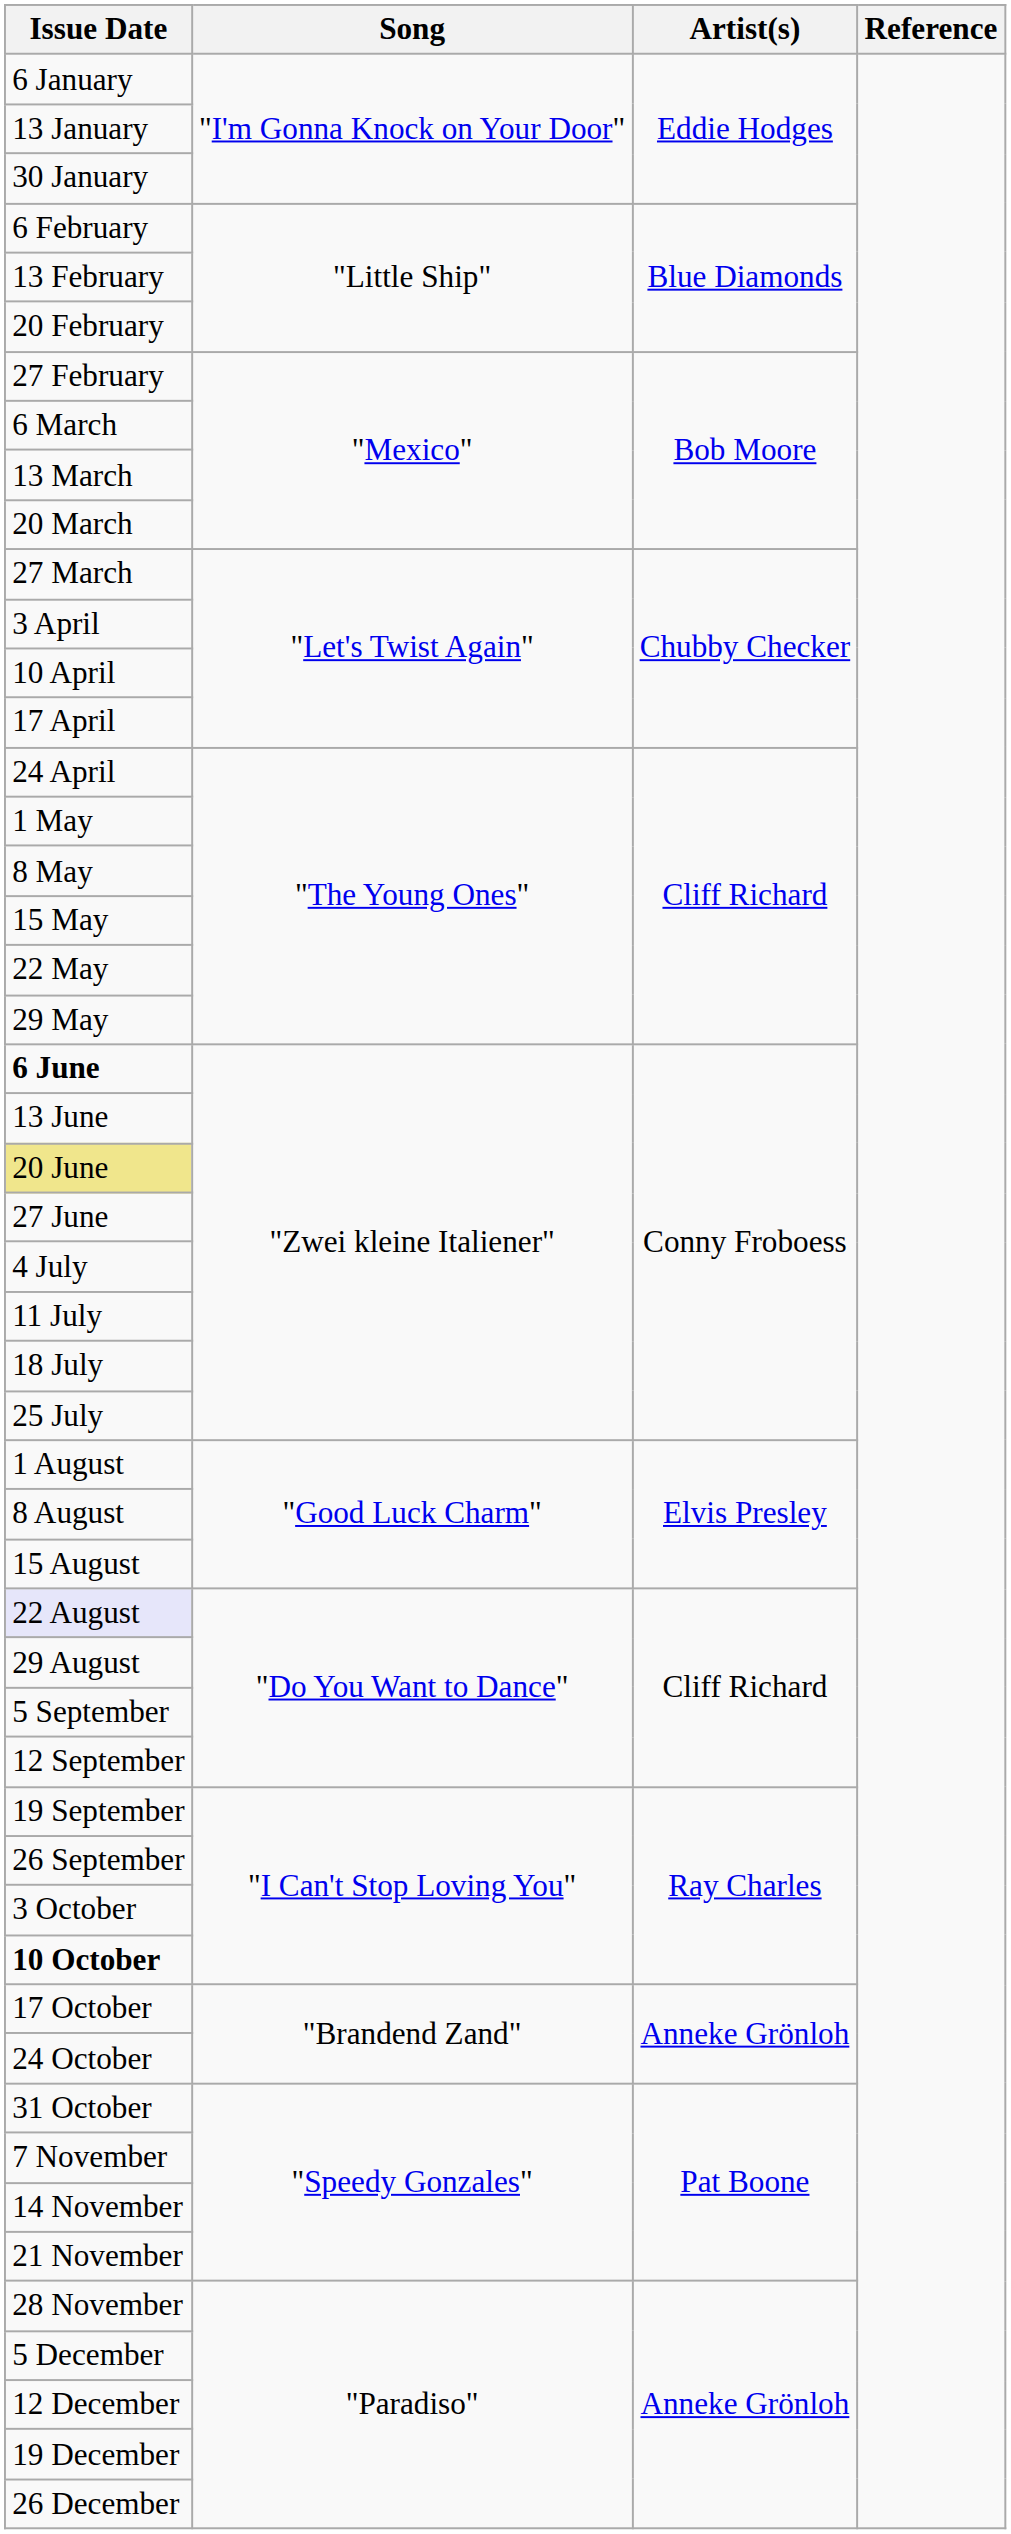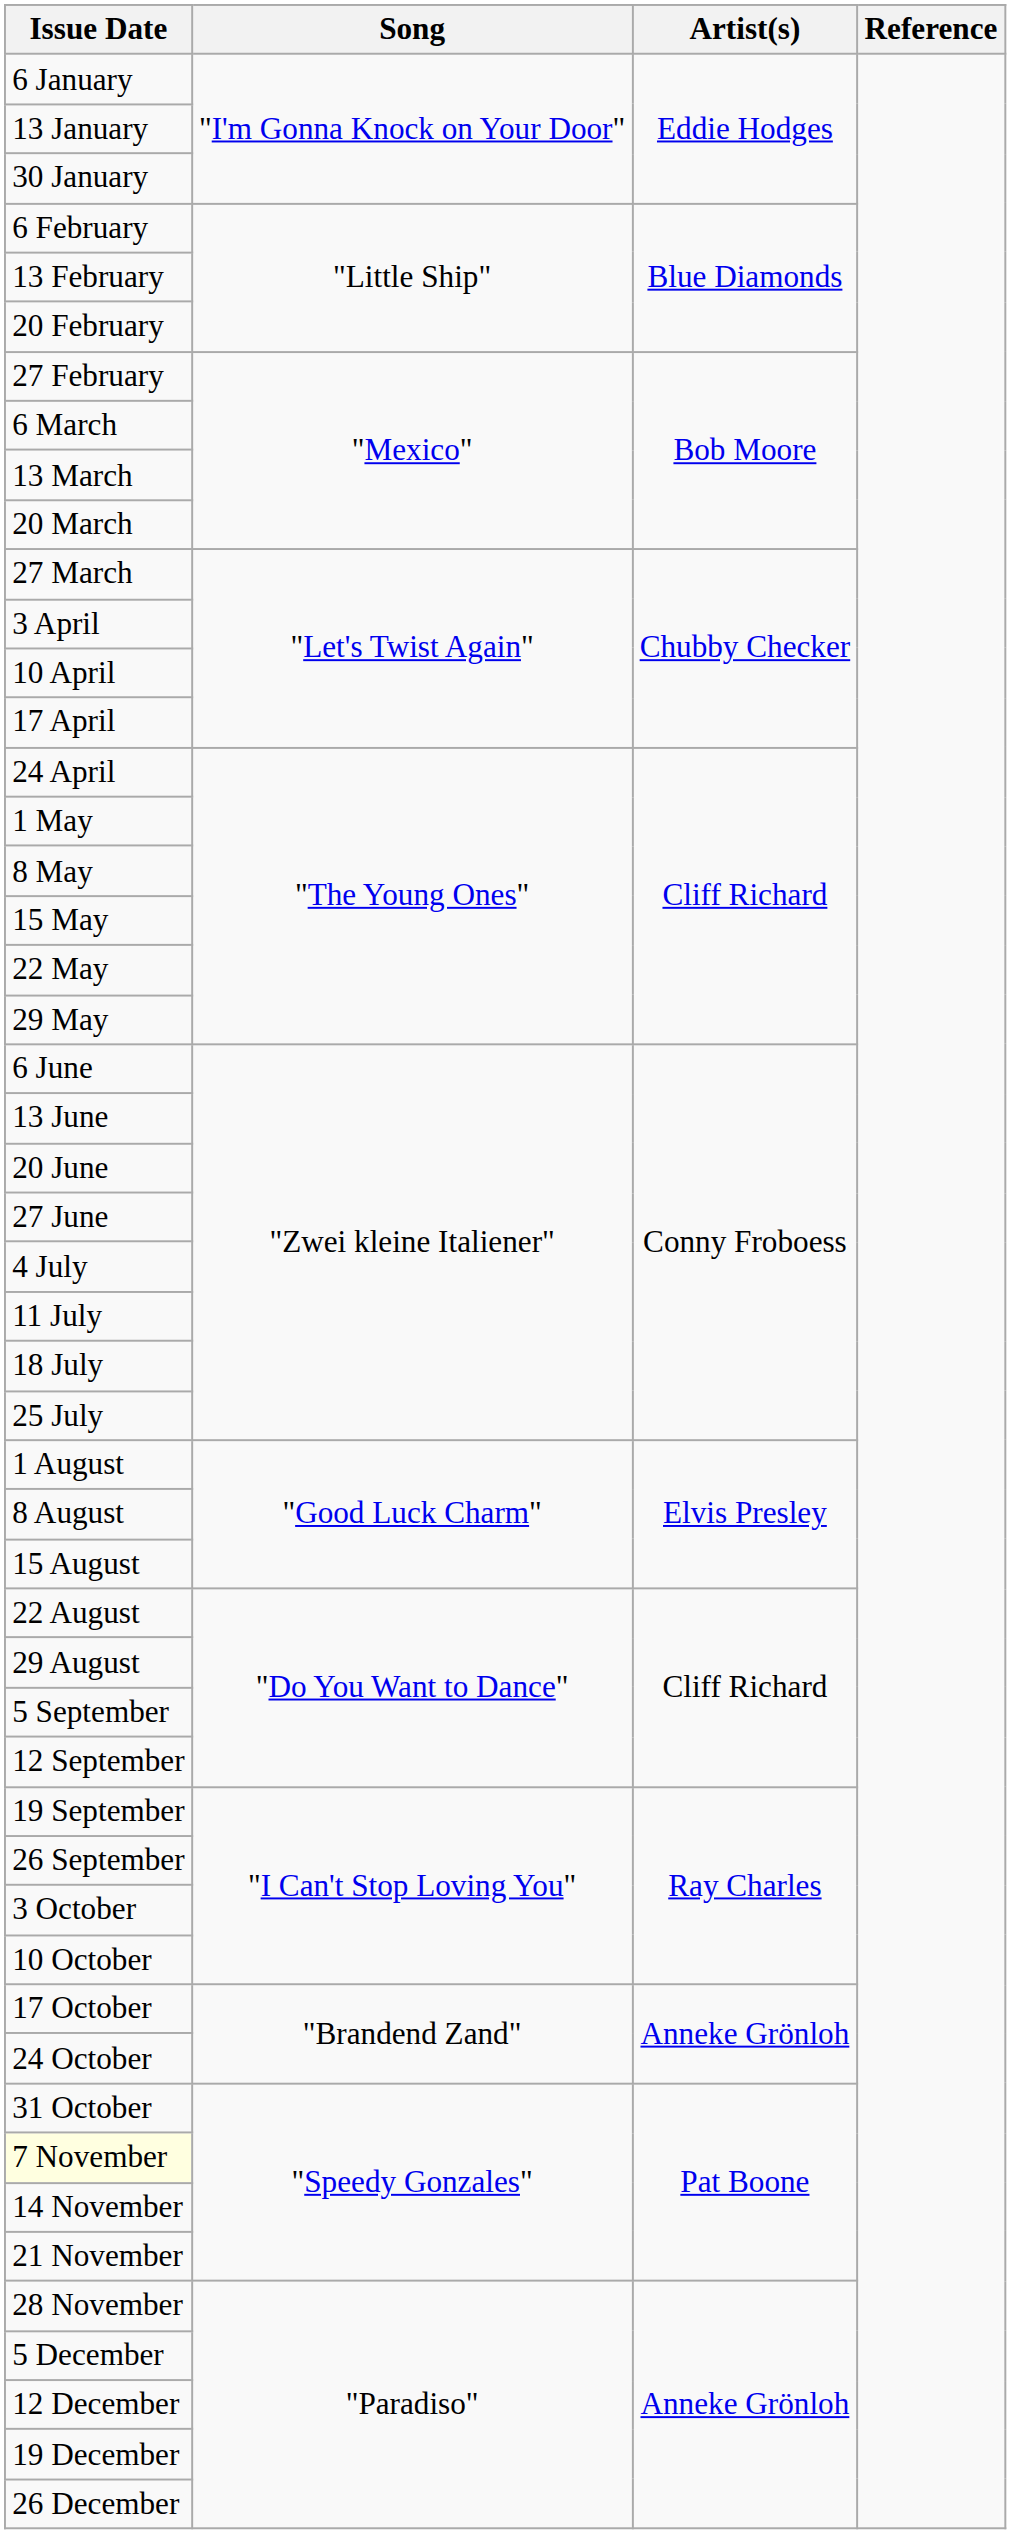(56, 1068) bold -> (52, 1068) normal
(60, 1167) khaki background -> (60, 1167) no background
(76, 1612) lavender background -> (76, 1612) no background
(86, 1959) bold -> (82, 1959) normal
(90, 2156) no background -> (90, 2156) lightyellow background
